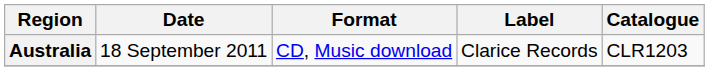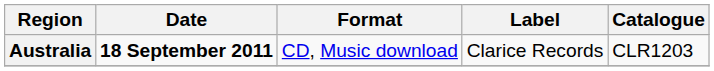(184, 50) normal -> (186, 50) bold
